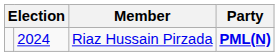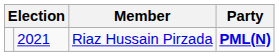(34, 39) 2024 -> (34, 39) 2021
